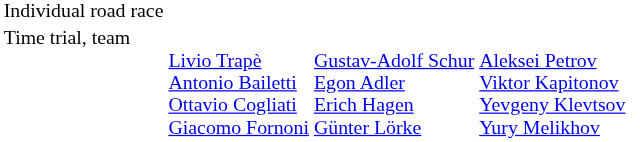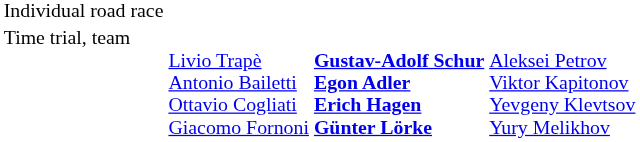(394, 93) normal -> (399, 93) bold
